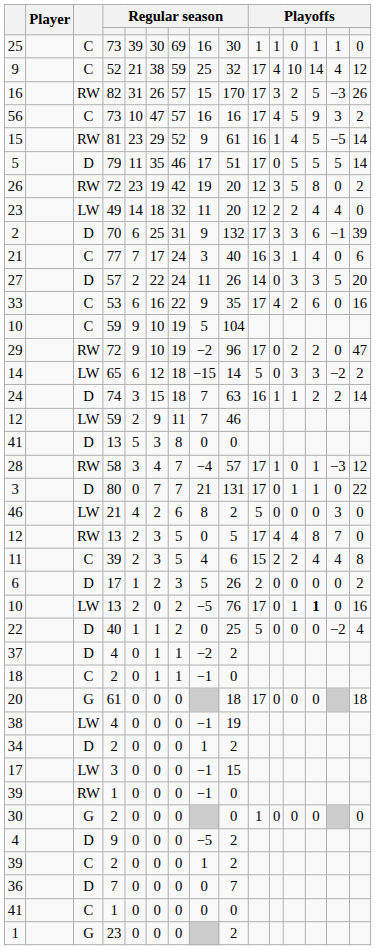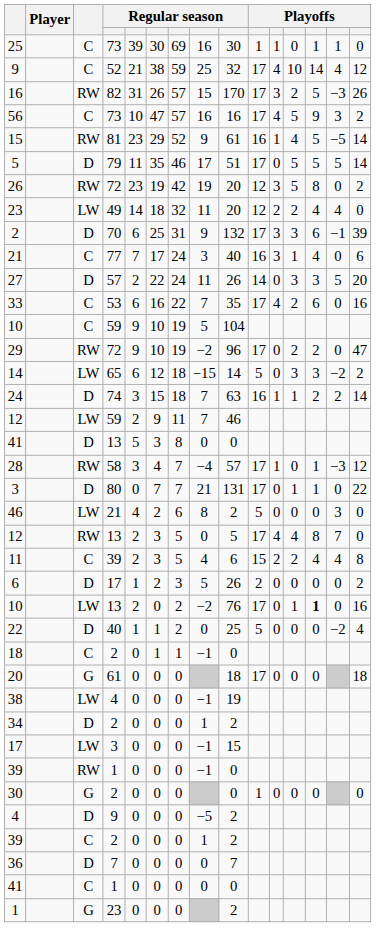(204, 303) 9 -> (204, 303) 7
(204, 606) −5 -> (204, 606) −2
- row: (15, 653)
